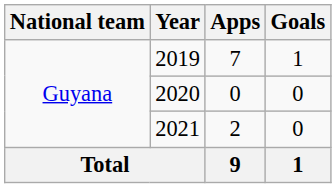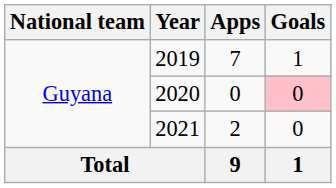(298, 93) no background -> (298, 93) pink background
